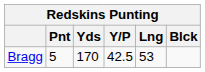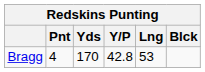(53, 57) 5 -> (53, 57) 4
(120, 57) 42.5 -> (120, 57) 42.8
